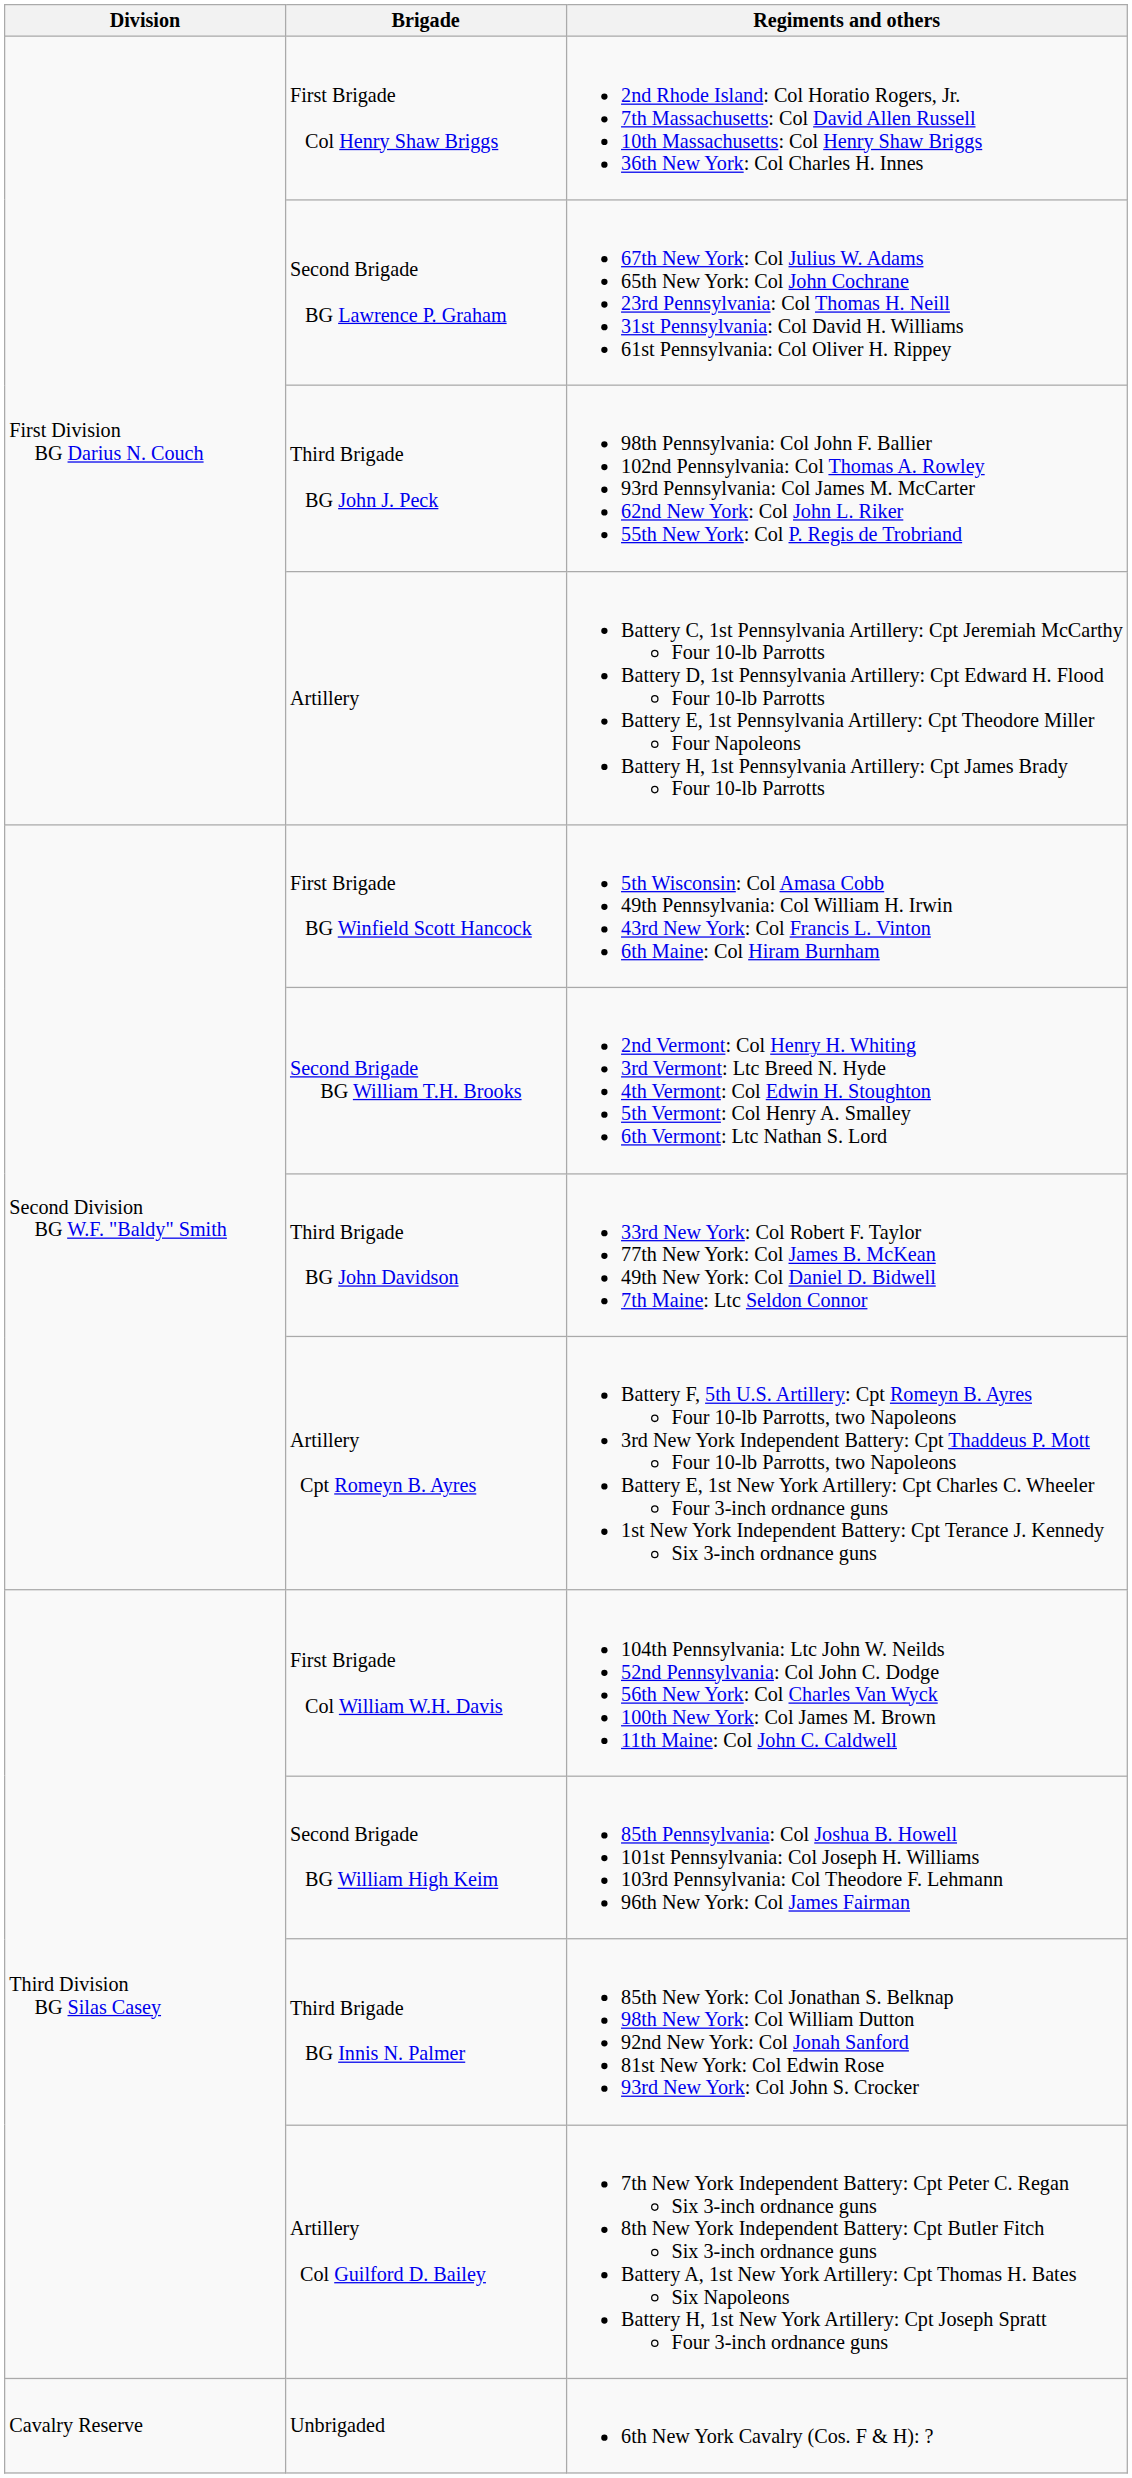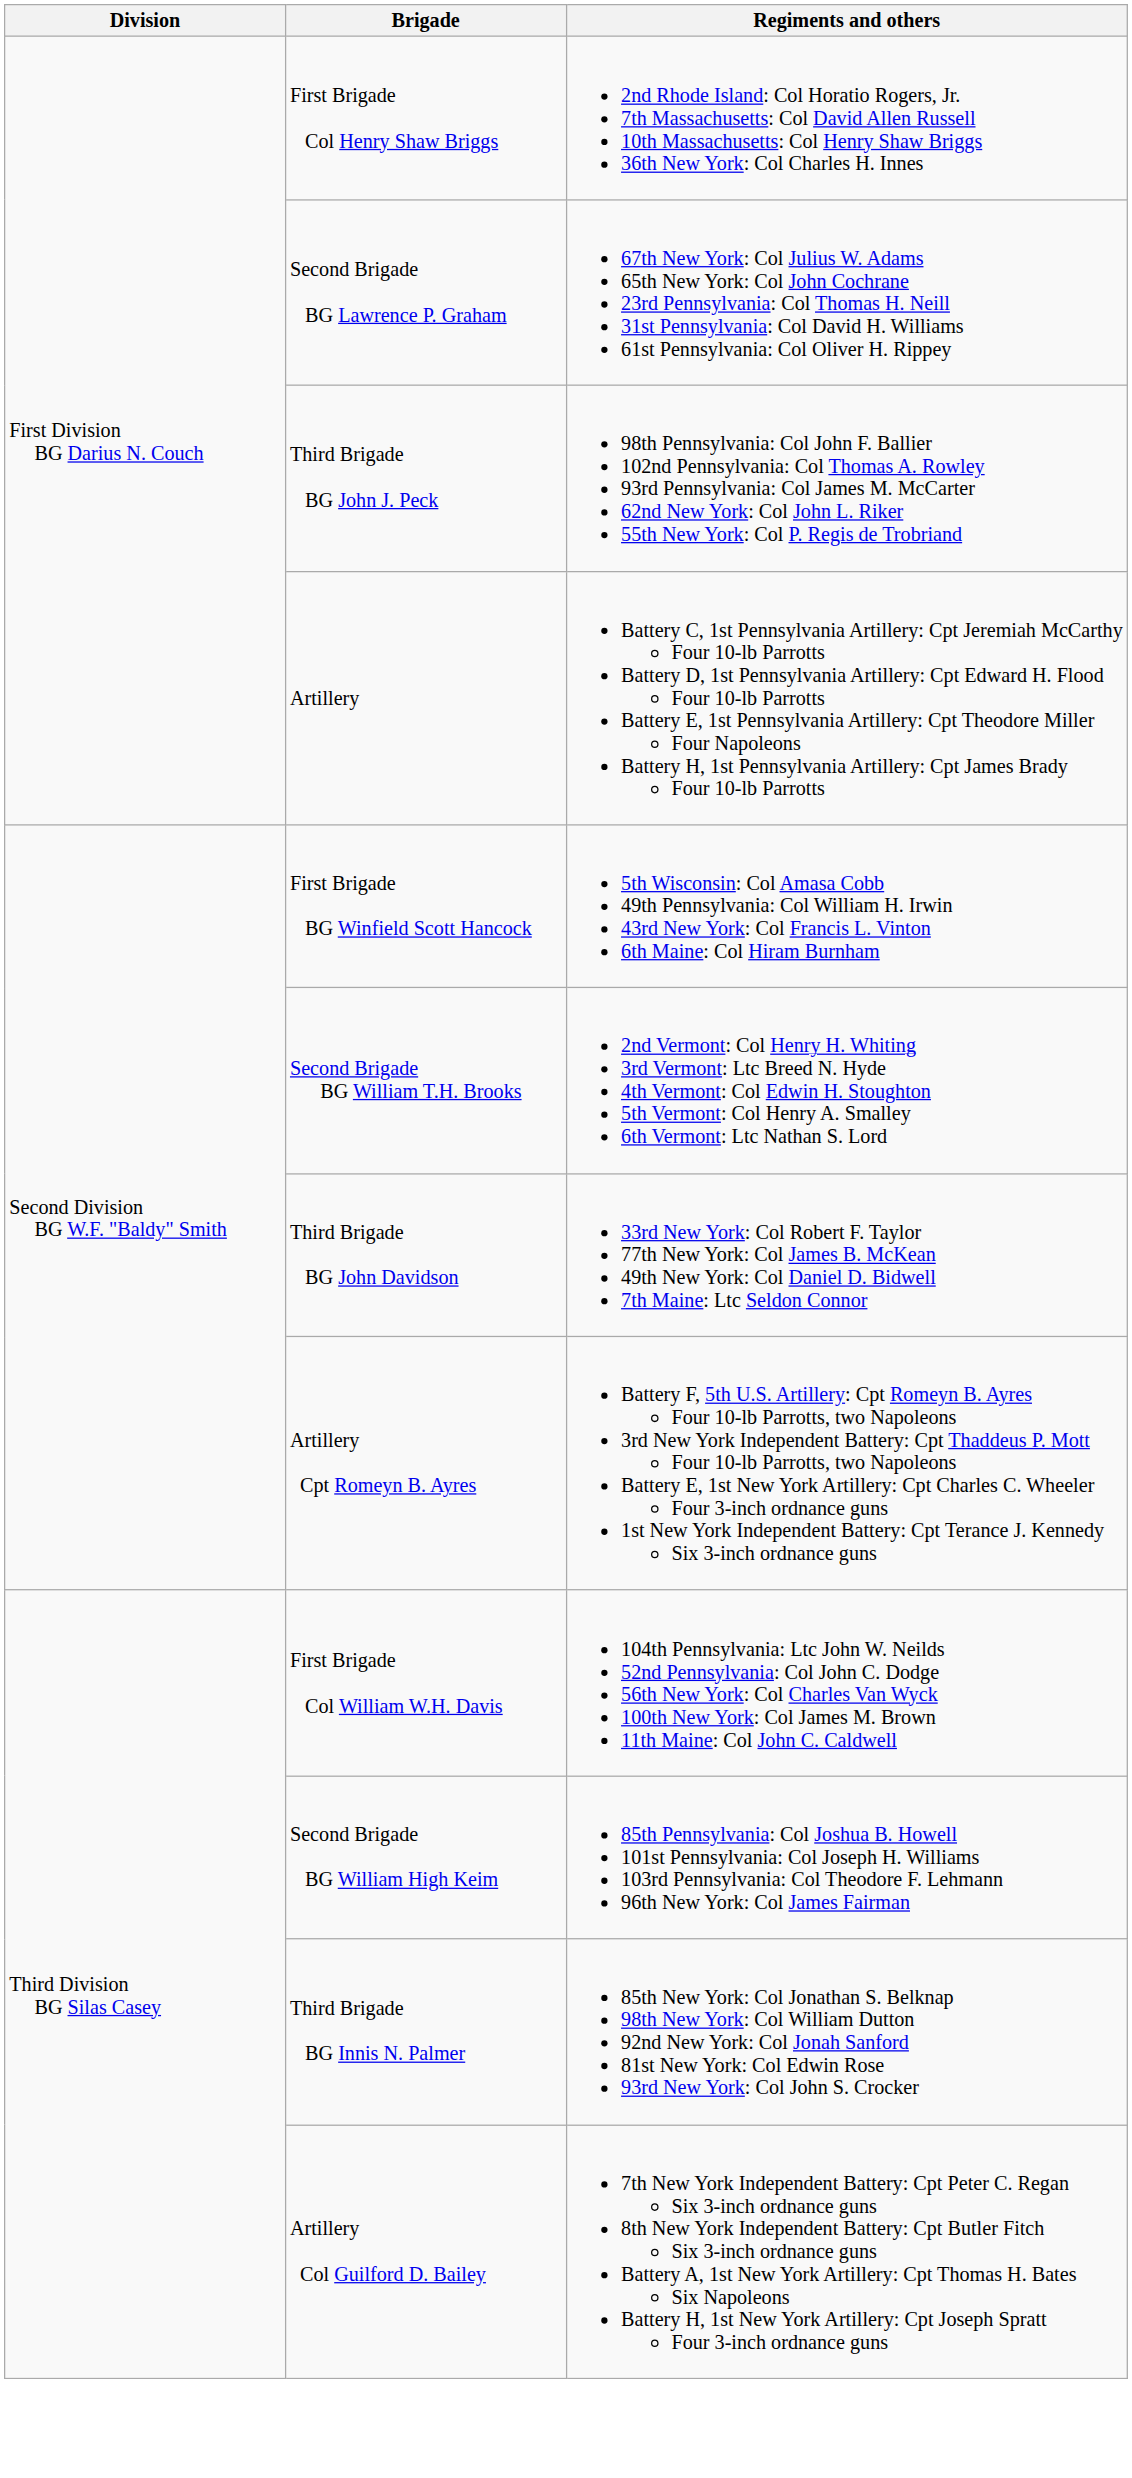- row: (338, 2425)
